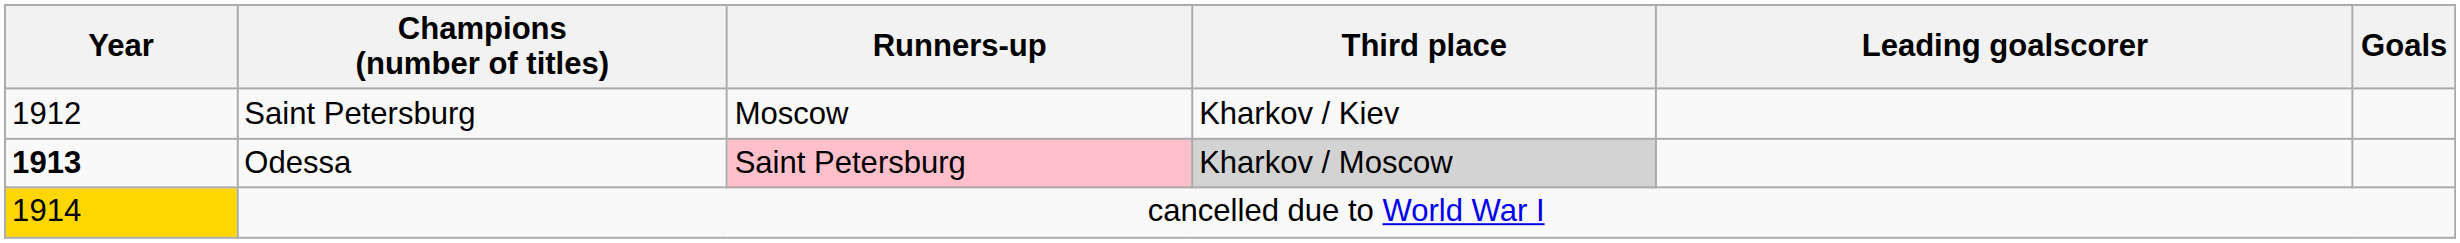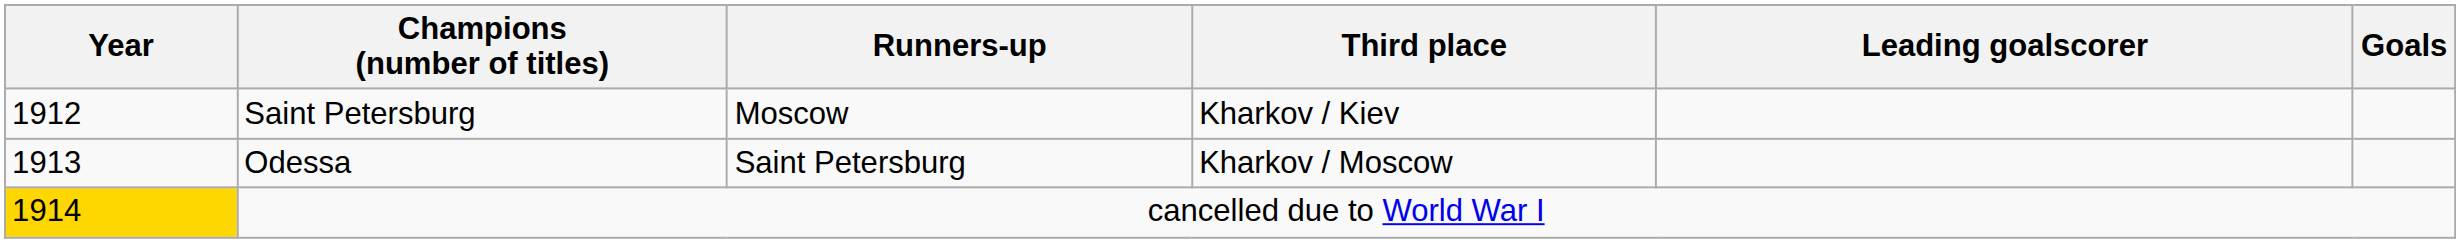(47, 162) bold -> (47, 162) normal
(850, 162) pink background -> (850, 162) no background
(1326, 162) lightgrey background -> (1326, 162) no background
